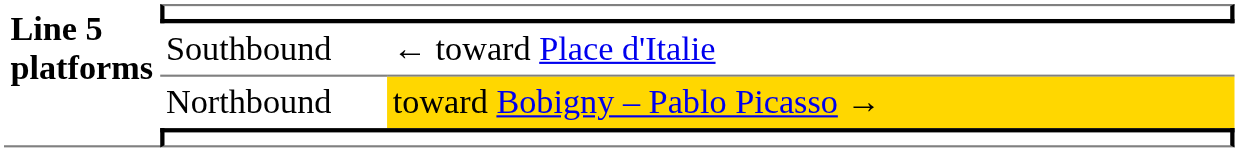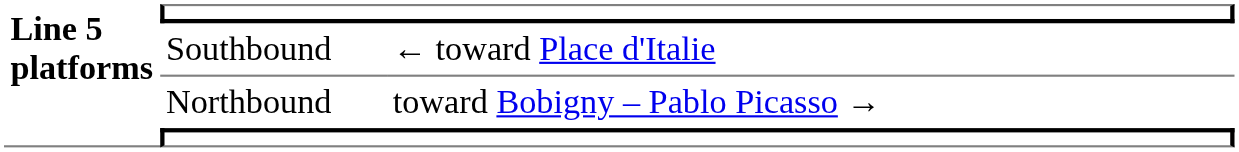(637, 101) gold background -> (637, 101) no background
